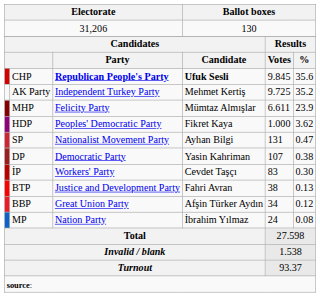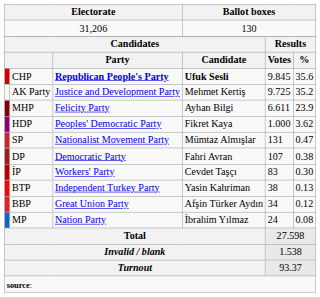(107, 92) Independent Turkey Party -> (117, 92) Justice and Development Party
(220, 108) Mümtaz Almışlar -> (209, 108) Ayhan Bilgi
(209, 140) Ayhan Bilgi -> (220, 140) Mümtaz Almışlar
(217, 156) Yasin Kahriman -> (209, 156) Fahri Avran
(117, 188) Justice and Development Party -> (107, 188) Independent Turkey Party
(209, 188) Fahri Avran -> (217, 188) Yasin Kahriman
